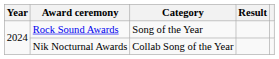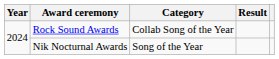(167, 29) Song of the Year -> (183, 29) Collab Song of the Year
(183, 46) Collab Song of the Year -> (167, 46) Song of the Year
